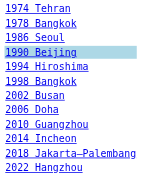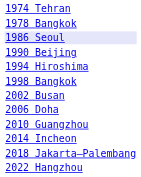(35, 38) no background -> (35, 38) lavender background
(41, 52) lightblue background -> (41, 52) no background
